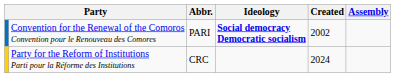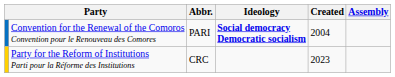(320, 33) 2002 -> (320, 33) 2004
(320, 59) 2024 -> (320, 59) 2023
